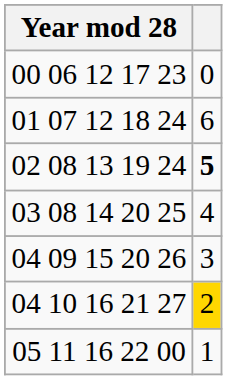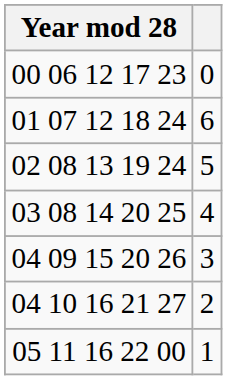(207, 166) bold -> (207, 166) normal
(207, 304) gold background -> (207, 304) no background
